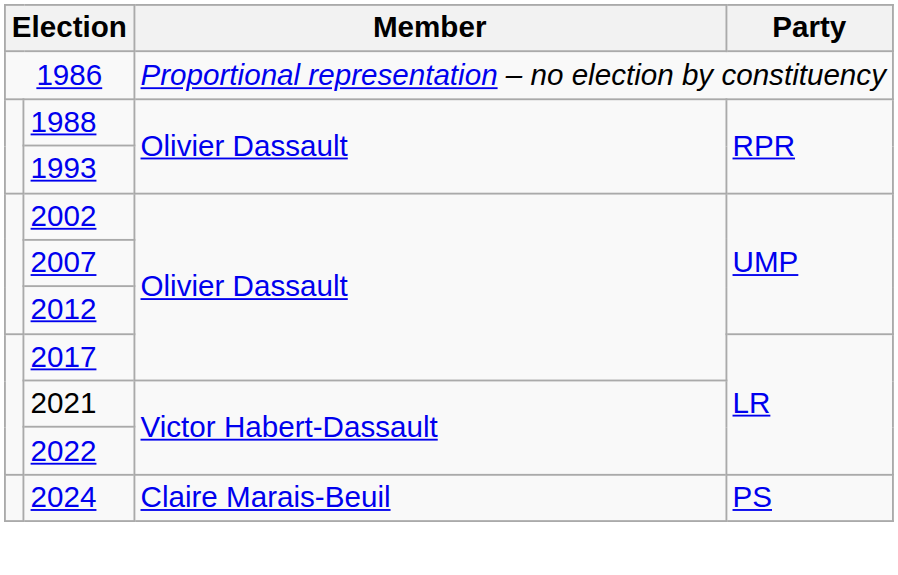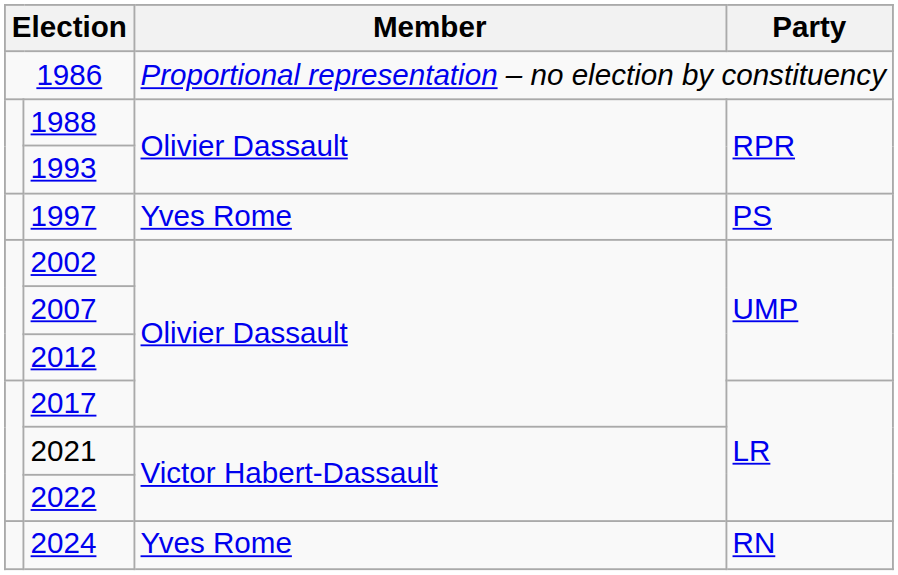+ row: (64, 215)
(266, 497) Claire Marais-Beuil -> (216, 544) Yves Rome
(752, 497) PS -> (754, 544) RN
